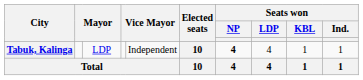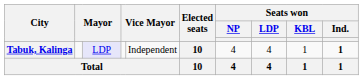(102, 50) no background -> (102, 50) lavender background
(233, 50) bold -> (233, 50) normal
(340, 50) normal -> (340, 50) bold
